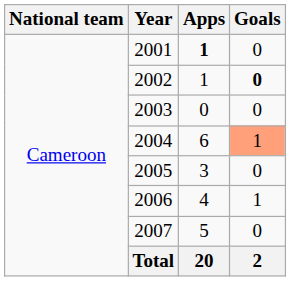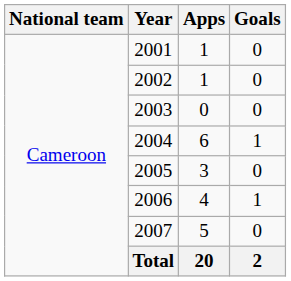(204, 49) bold -> (204, 49) normal
(257, 79) bold -> (257, 79) normal
(257, 140) lightsalmon background -> (257, 140) no background
